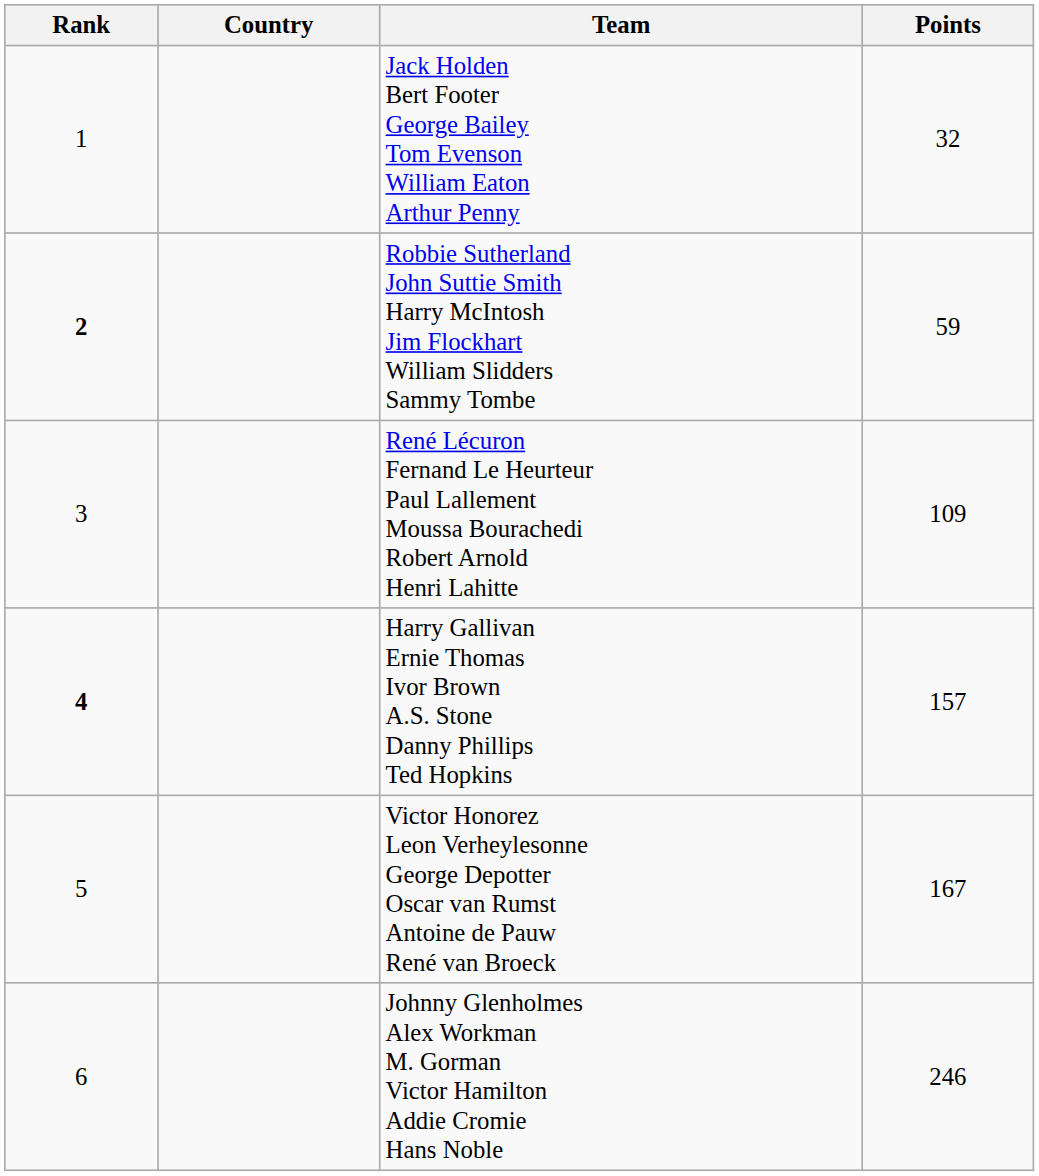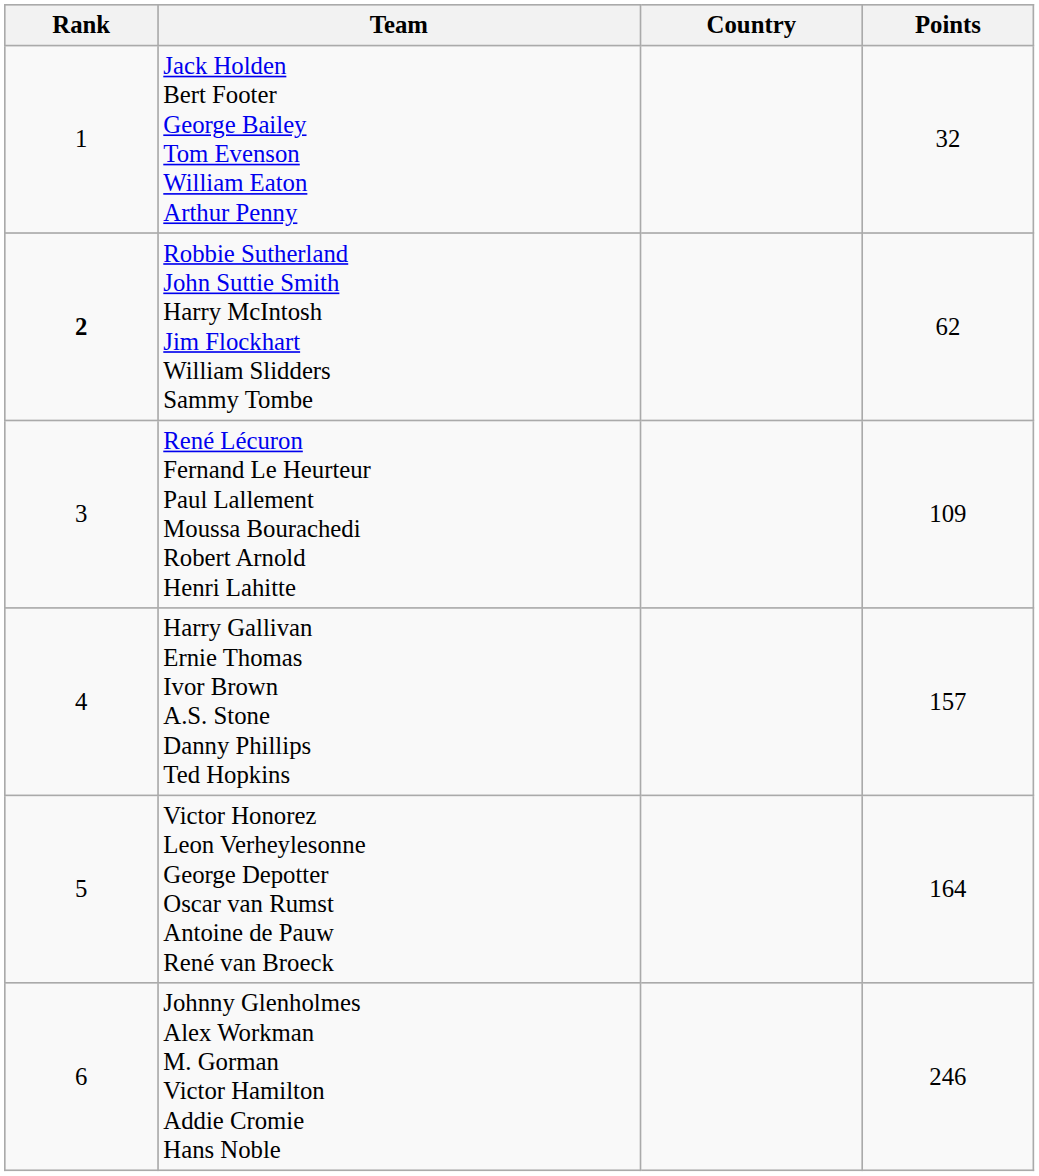columns swapped: (269, 25) <-> (621, 25)
(948, 326) 59 -> (948, 326) 62
(81, 701) bold -> (81, 701) normal
(948, 889) 167 -> (948, 889) 164
